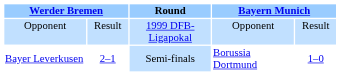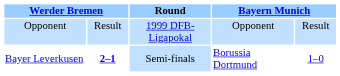(108, 58) normal -> (108, 58) bold
